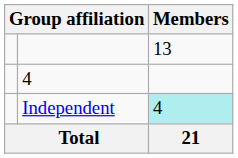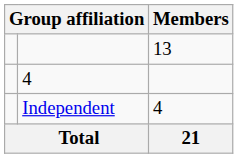(158, 108) paleturquoise background -> (158, 108) no background
